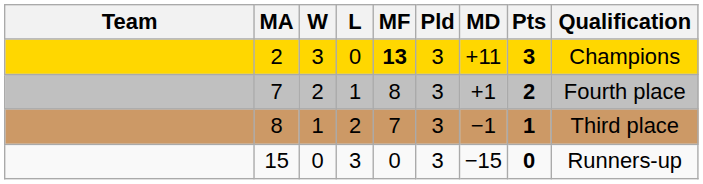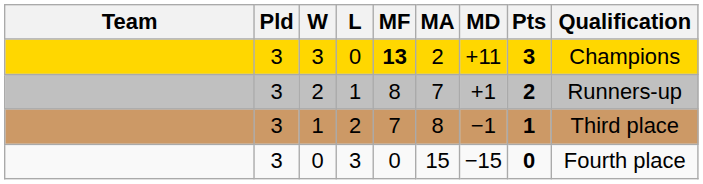columns swapped: (438, 21) <-> (277, 21)
(625, 91) Fourth place -> (625, 91) Runners-up
(625, 160) Runners-up -> (625, 160) Fourth place
